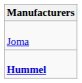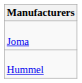(26, 70) bold -> (25, 70) normal
